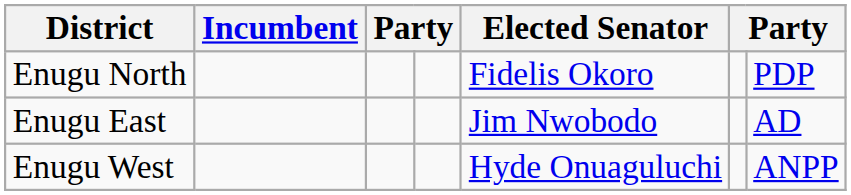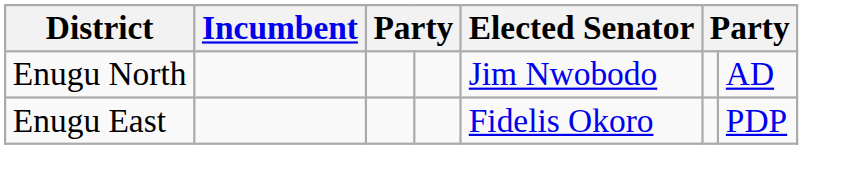(561, 74) Fidelis Okoro -> (563, 74) Jim Nwobodo
(784, 74) PDP -> (750, 74) AD
(563, 120) Jim Nwobodo -> (561, 120) Fidelis Okoro
(777, 120) AD -> (757, 120) PDP
- row: (93, 166)
